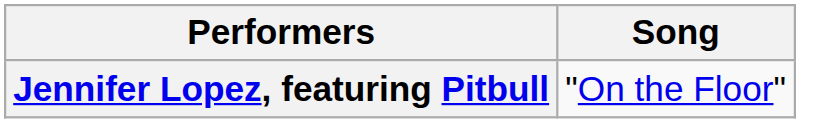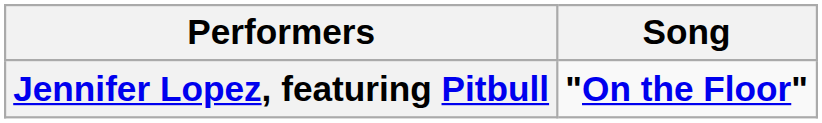(676, 88) normal -> (687, 88) bold
